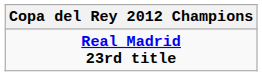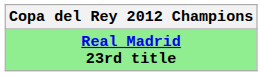(131, 50) no background -> (131, 50) lightgreen background
